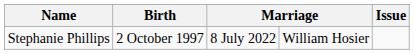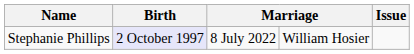(160, 37) no background -> (160, 37) lavender background
